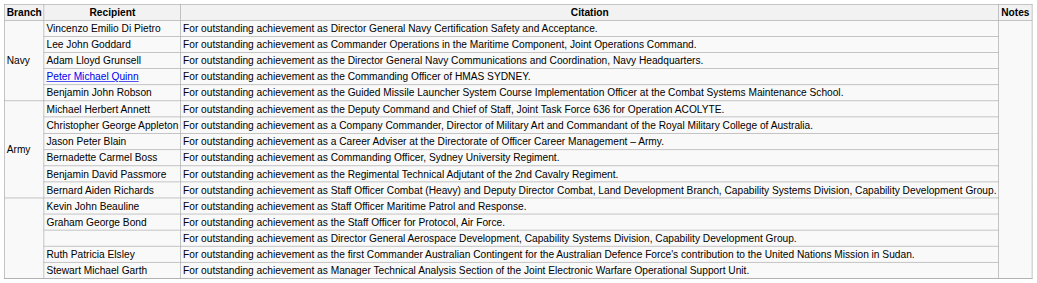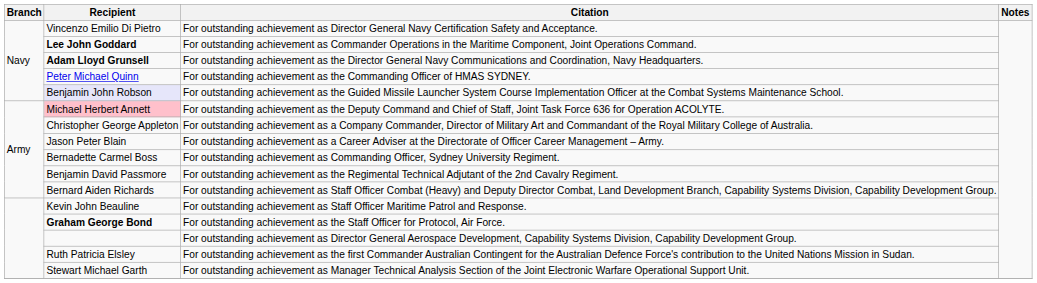(89, 45) normal -> (91, 45) bold
(94, 61) normal -> (98, 61) bold
(99, 93) no background -> (99, 93) lavender background
(98, 109) no background -> (98, 109) pink background
(97, 222) normal -> (99, 222) bold
